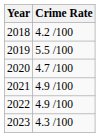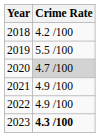(54, 68) no background -> (54, 68) lightgrey background
(54, 123) normal -> (54, 123) bold
